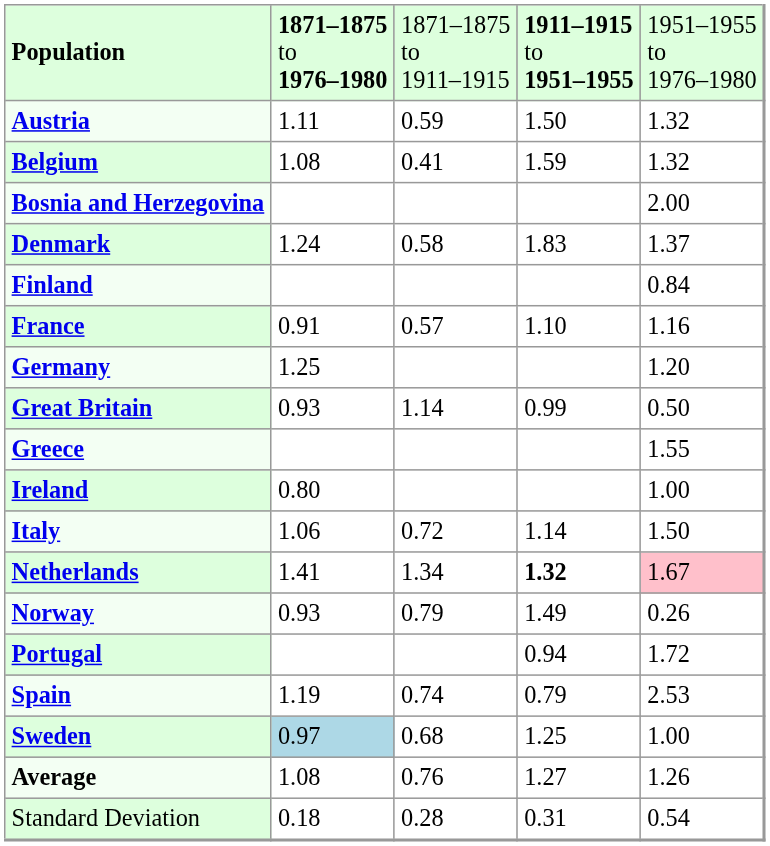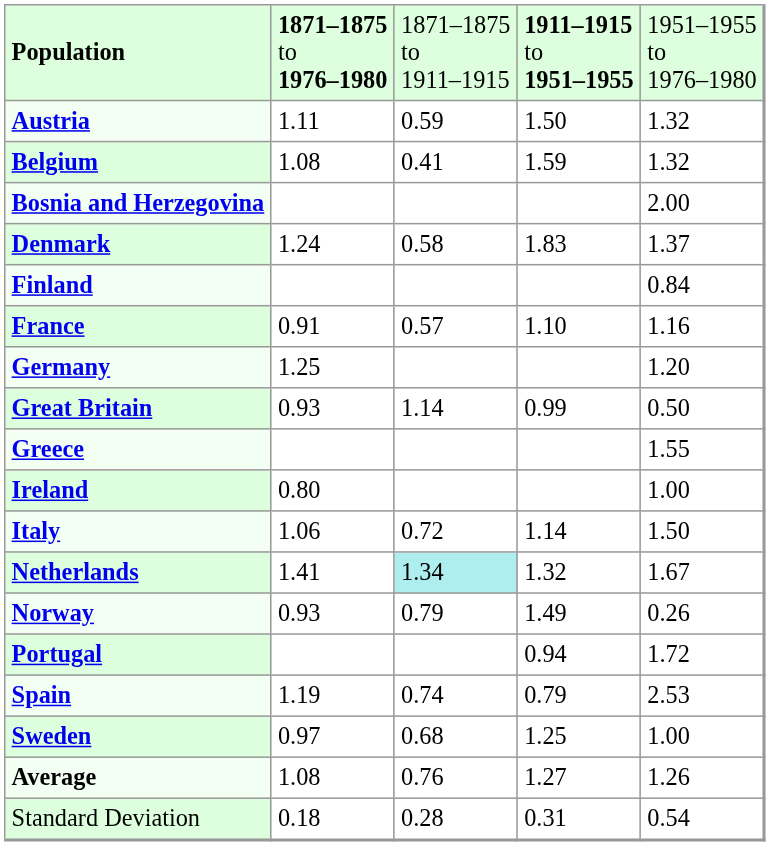(422, 572) no background -> (422, 572) paleturquoise background
(545, 572) bold -> (545, 572) normal
(669, 572) pink background -> (669, 572) no background
(299, 736) lightblue background -> (299, 736) no background
